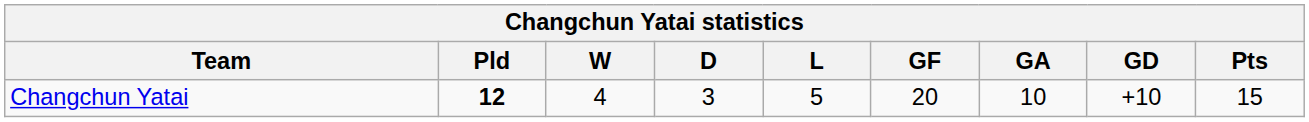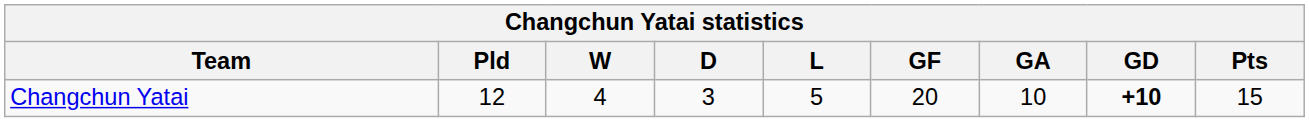(492, 97) bold -> (492, 97) normal
(1141, 97) normal -> (1141, 97) bold
